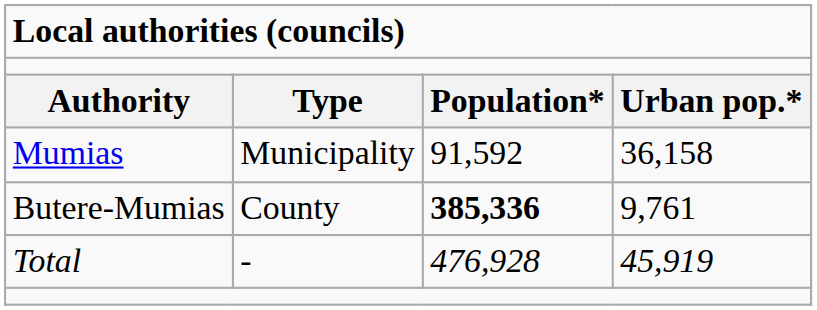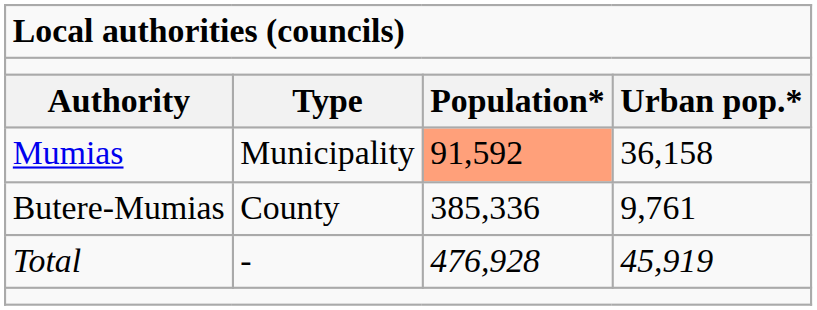(477, 153) no background -> (477, 153) lightsalmon background
(485, 207) bold -> (485, 207) normal
